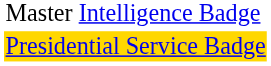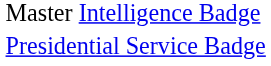(136, 46) gold background -> (136, 46) no background
